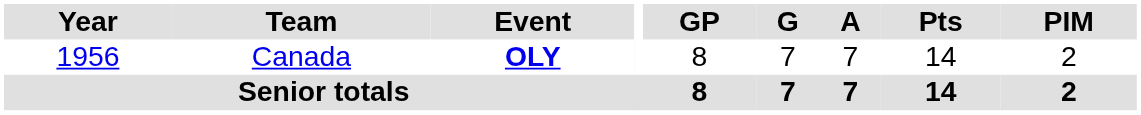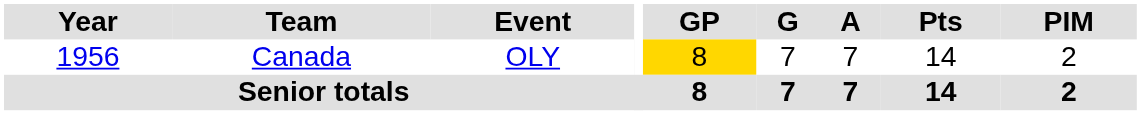(533, 56) bold -> (533, 56) normal
(699, 56) no background -> (699, 56) gold background
